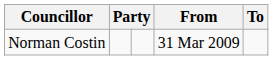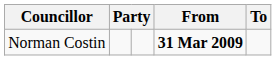(199, 42) normal -> (200, 42) bold
